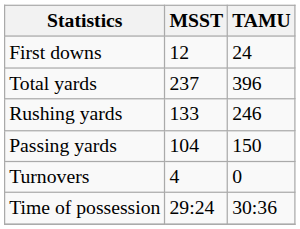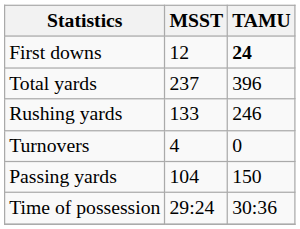(242, 51) normal -> (242, 51) bold
rows swapped: (63, 145) <-> (49, 176)
